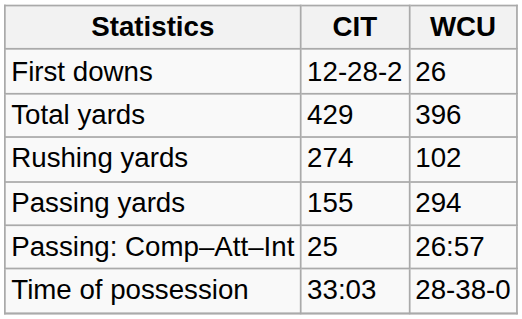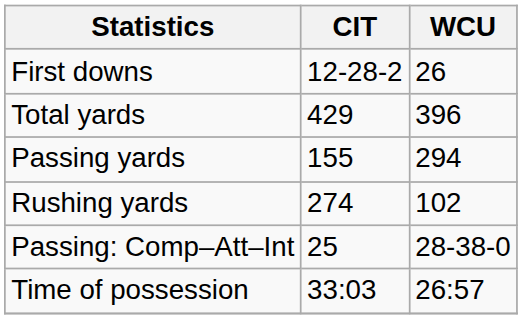rows swapped: (100, 158) <-> (98, 202)
(450, 246) 26:57 -> (463, 246) 28-38-0
(463, 290) 28-38-0 -> (450, 290) 26:57
